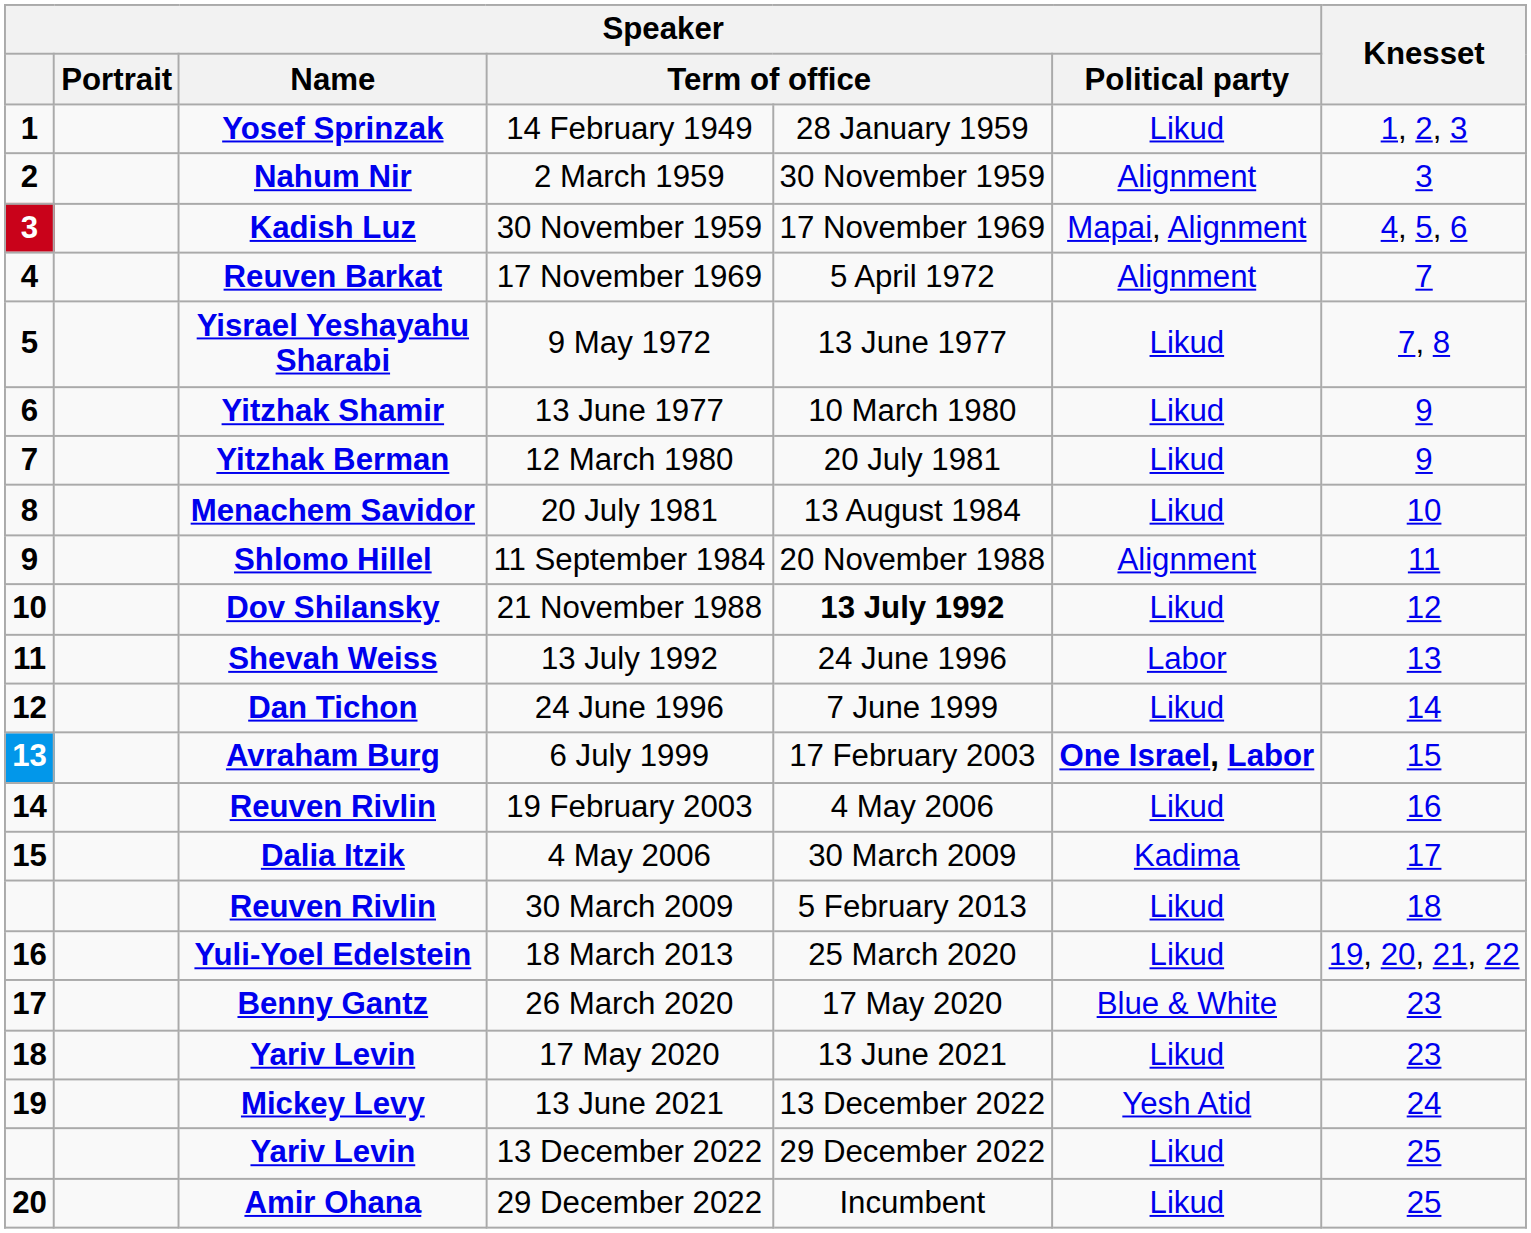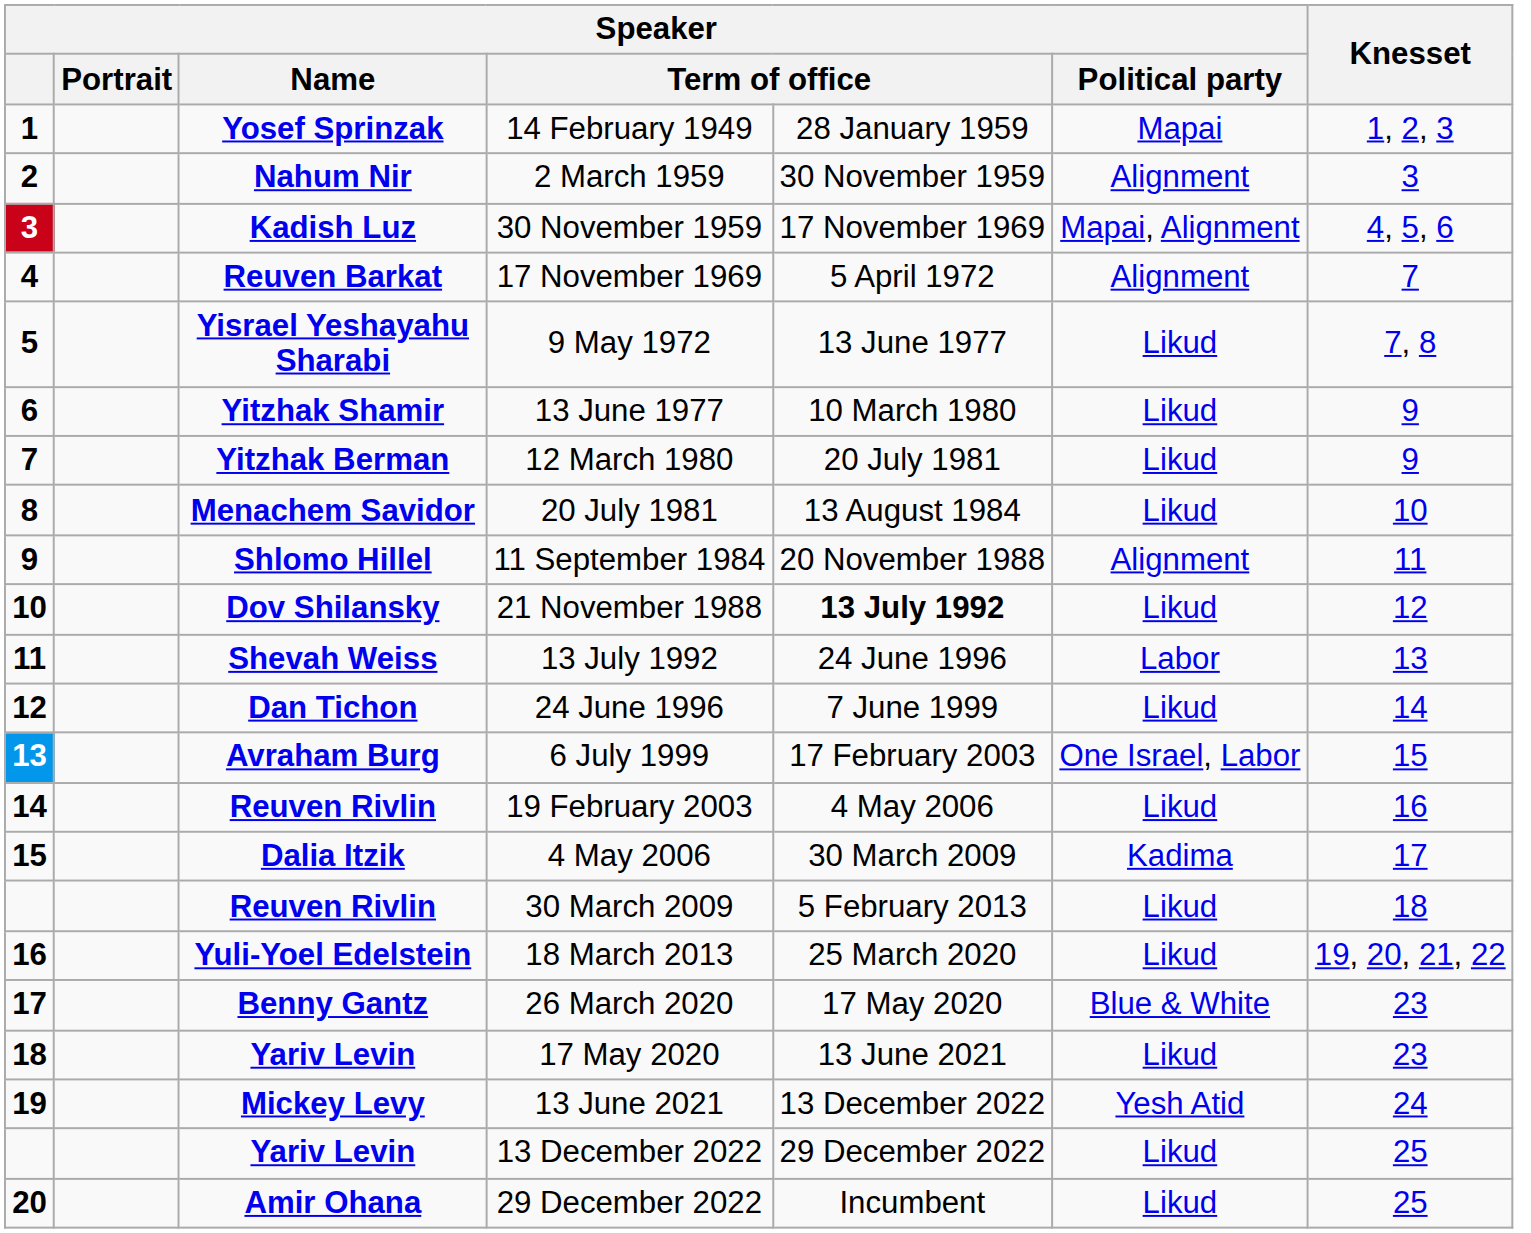(1187, 128) Likud -> (1180, 128) Mapai
(1187, 757) bold -> (1180, 757) normal
